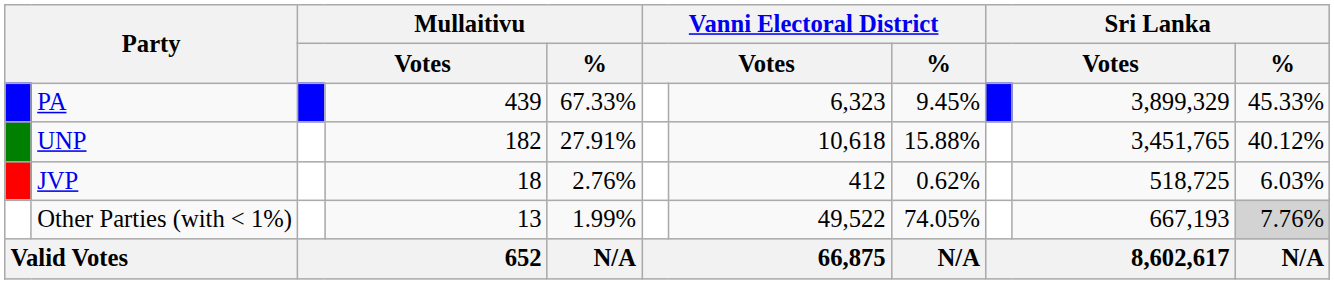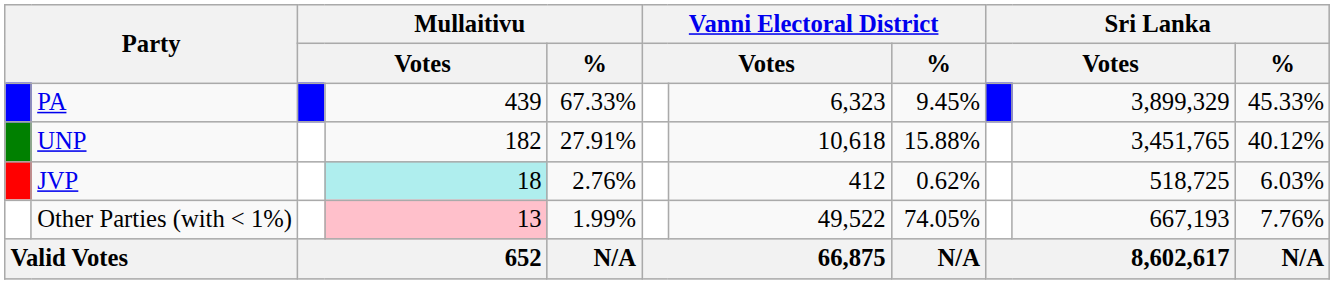(529, 180) no background -> (529, 180) paleturquoise background
(529, 219) no background -> (529, 219) pink background
(1292, 219) lightgrey background -> (1292, 219) no background
